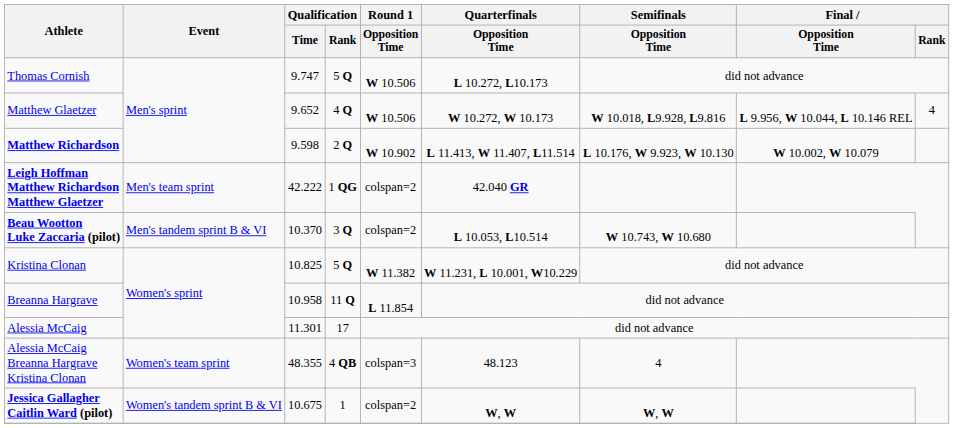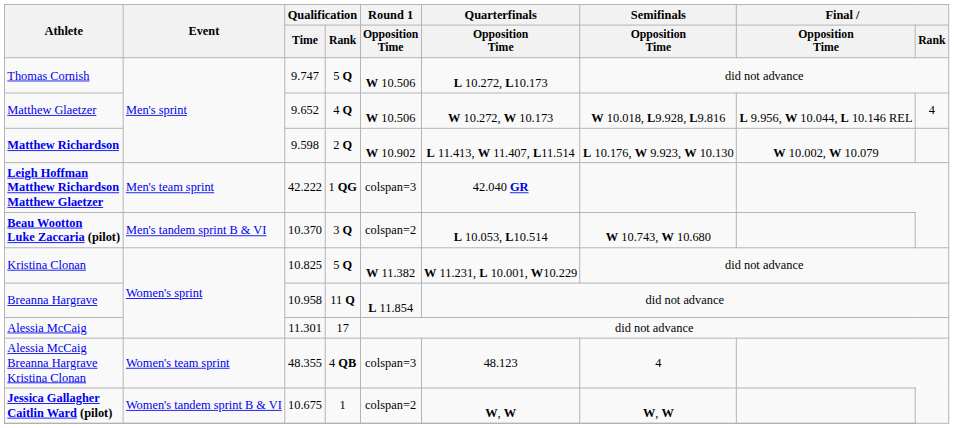(391, 188) colspan=2 -> (391, 188) colspan=3
